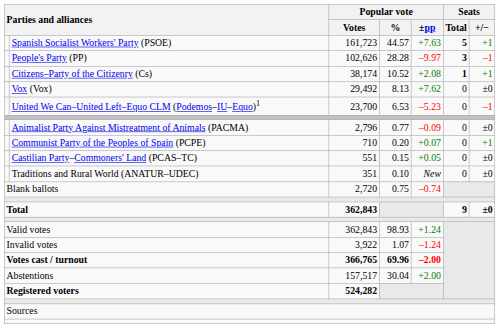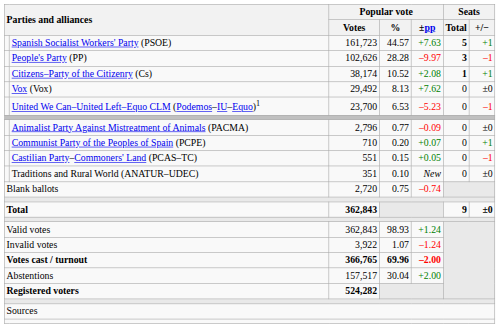(488, 158) ±0 -> (488, 158) –1
